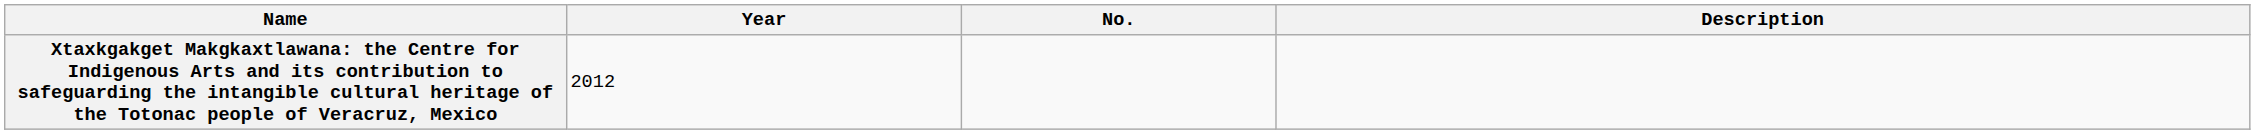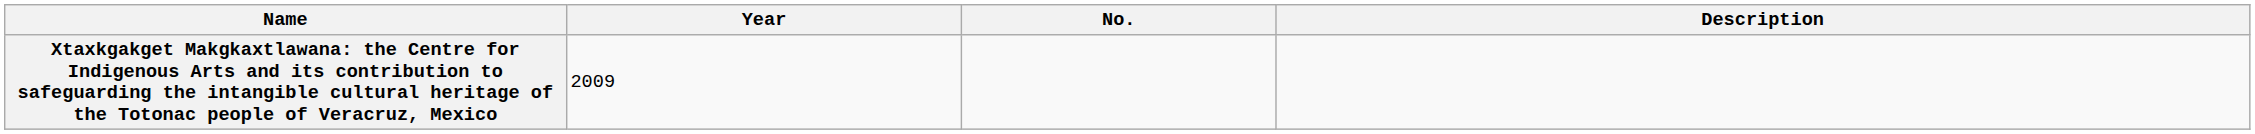(593, 82) 2012 -> (593, 82) 2009
